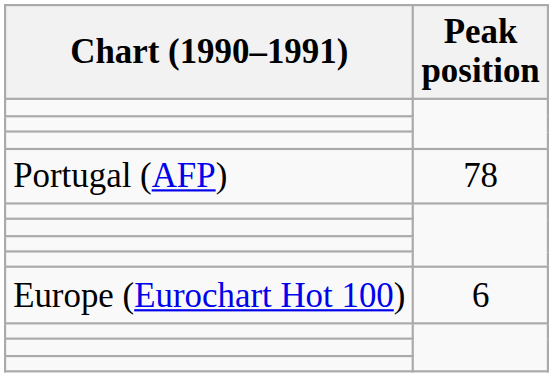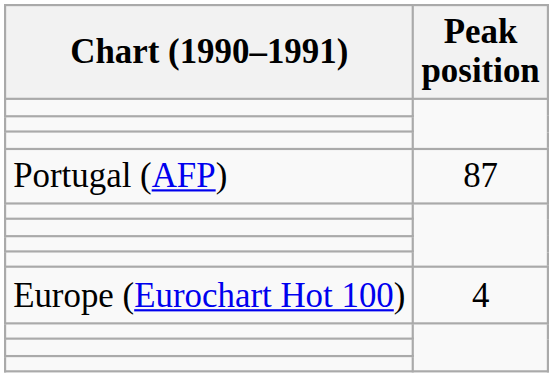(481, 174) 78 -> (481, 174) 87
(481, 294) 6 -> (481, 294) 4
